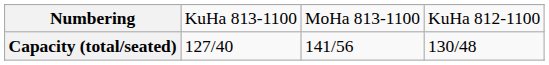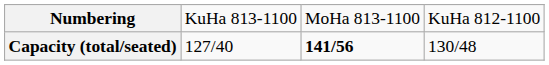(329, 45) normal -> (329, 45) bold
